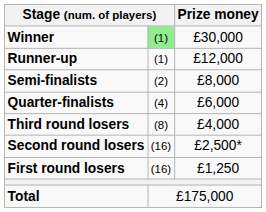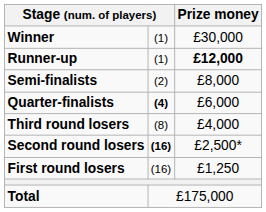(161, 38) lightgreen background -> (161, 38) no background
(218, 59) normal -> (218, 59) bold
(161, 103) normal -> (161, 102) bold
(161, 147) normal -> (161, 146) bold
